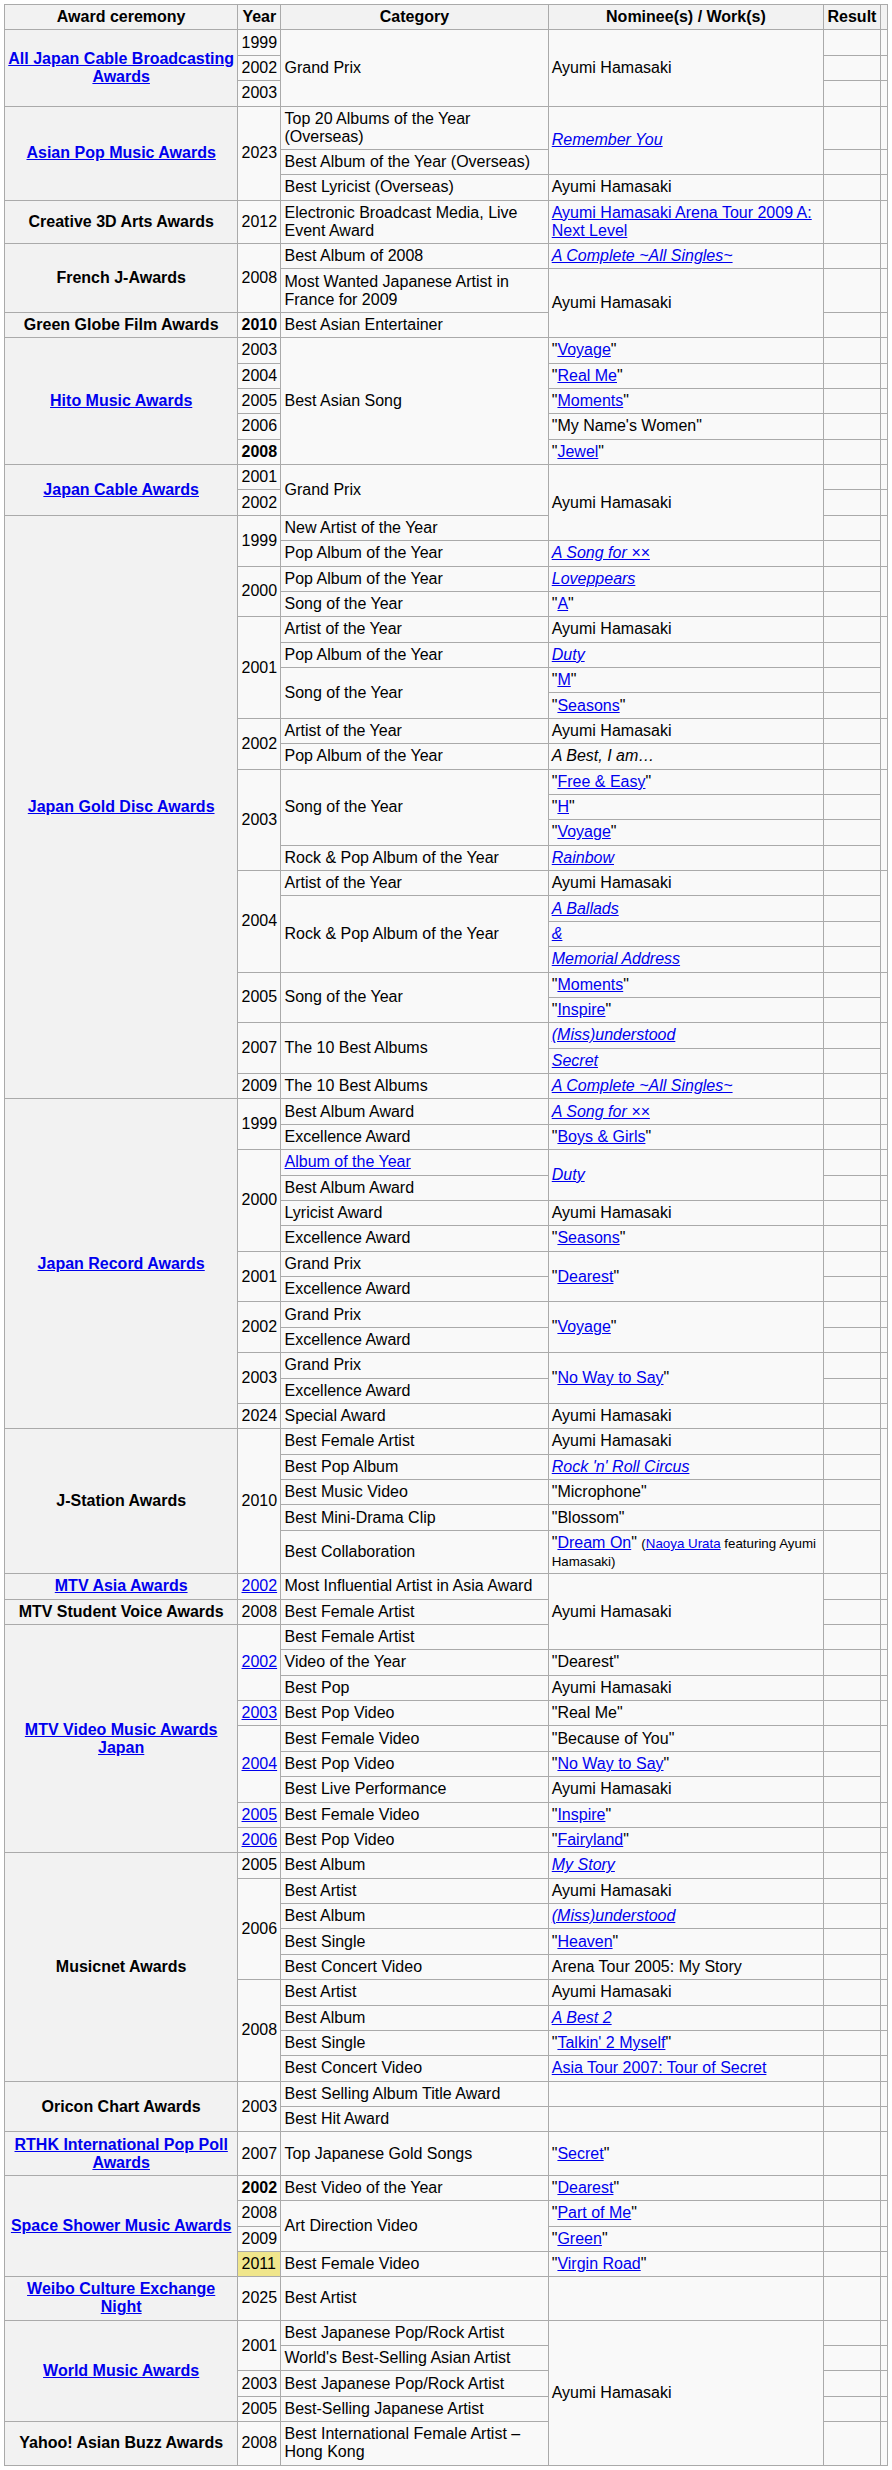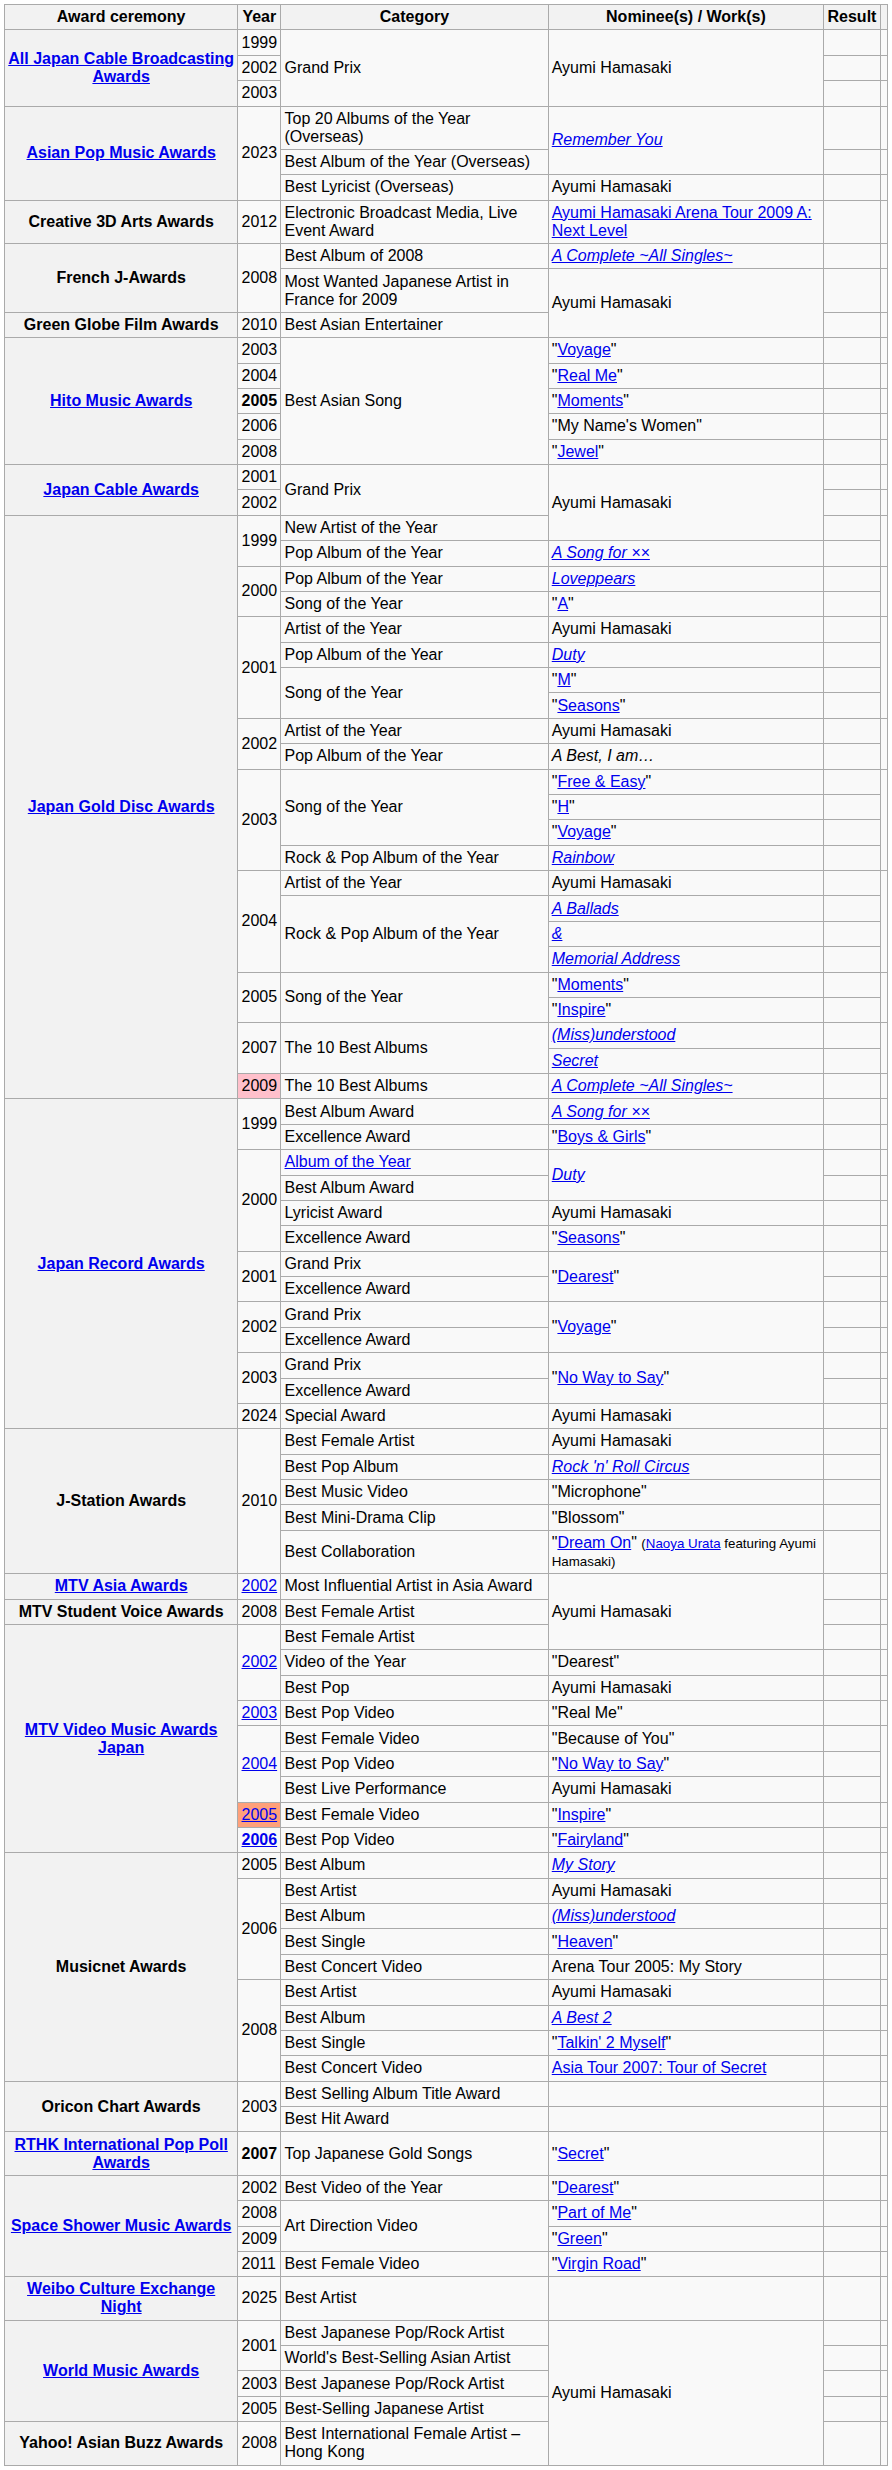(259, 324) bold -> (259, 324) normal
(259, 401) normal -> (259, 401) bold
(259, 451) bold -> (259, 451) normal
(259, 1086) no background -> (259, 1086) pink background
(259, 1814) no background -> (259, 1814) lightsalmon background
(259, 1840) normal -> (259, 1840) bold
(259, 2153) normal -> (259, 2153) bold
(259, 2187) bold -> (259, 2187) normal
(259, 2264) khaki background -> (259, 2264) no background
